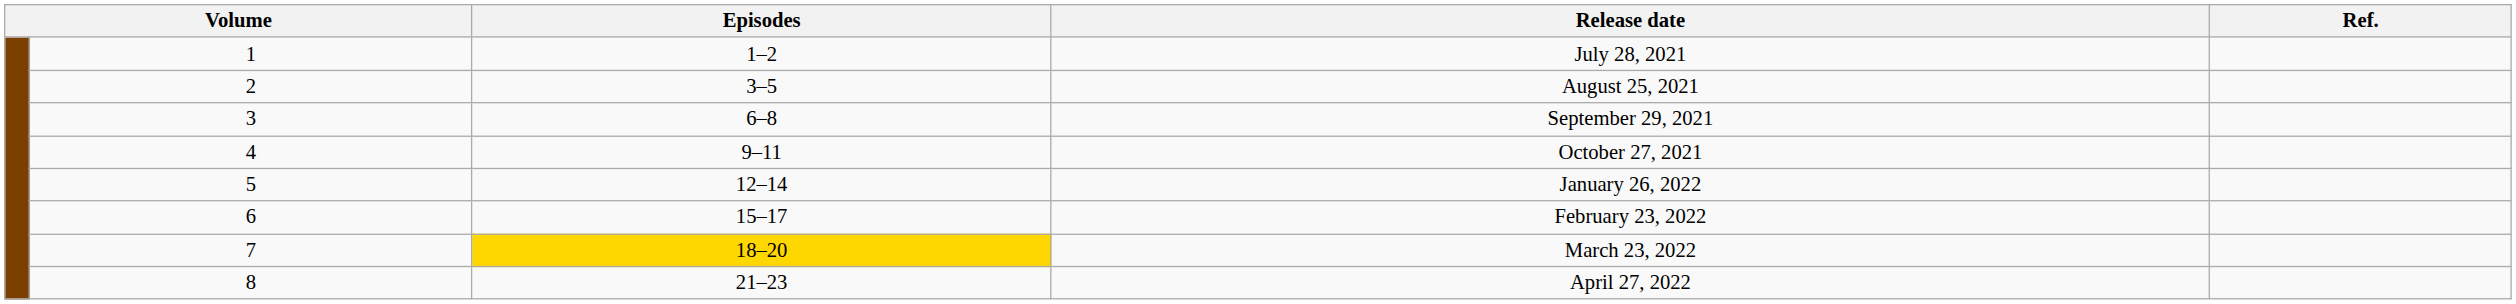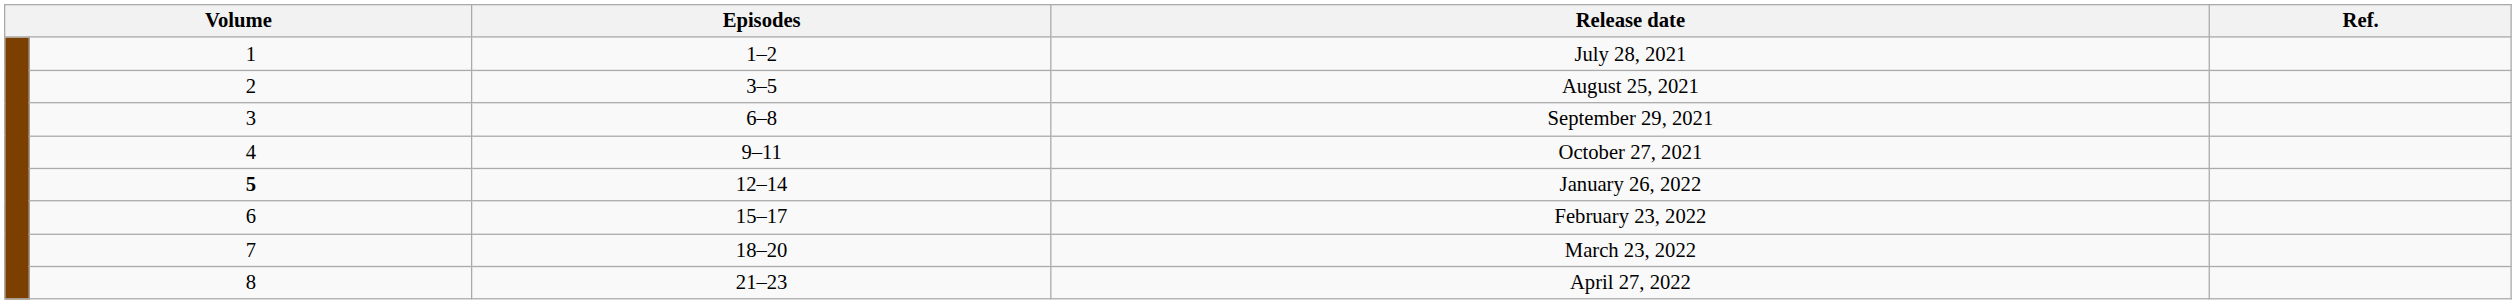(251, 184) normal -> (251, 184) bold
(762, 250) gold background -> (762, 250) no background
